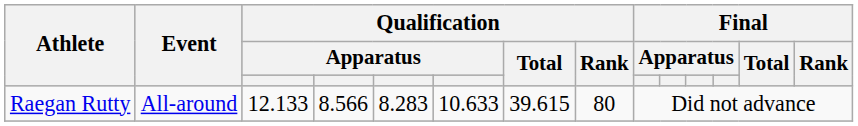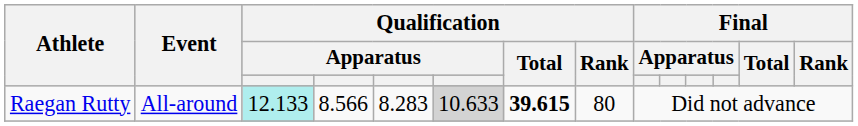(278, 103) no background -> (278, 103) paleturquoise background
(469, 103) no background -> (469, 103) lightgrey background
(539, 103) normal -> (539, 103) bold
